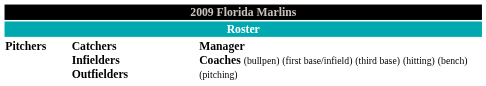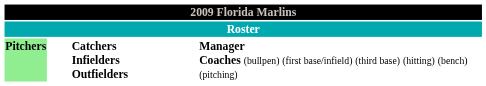(26, 46) no background -> (26, 46) lightgreen background
